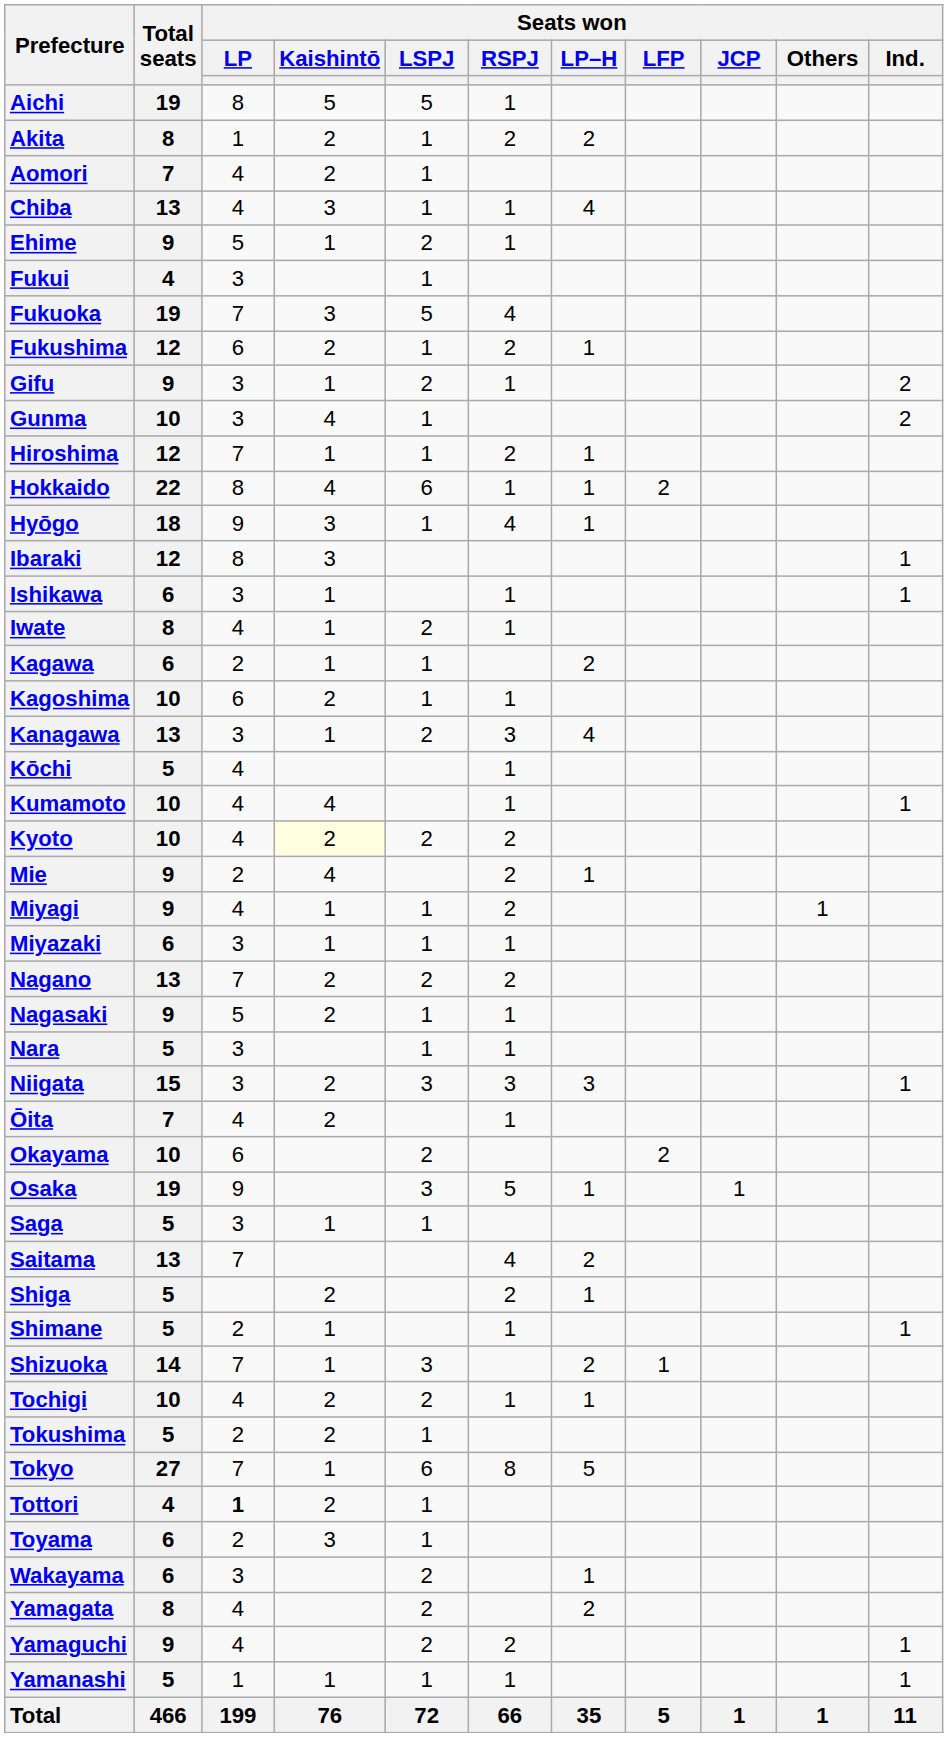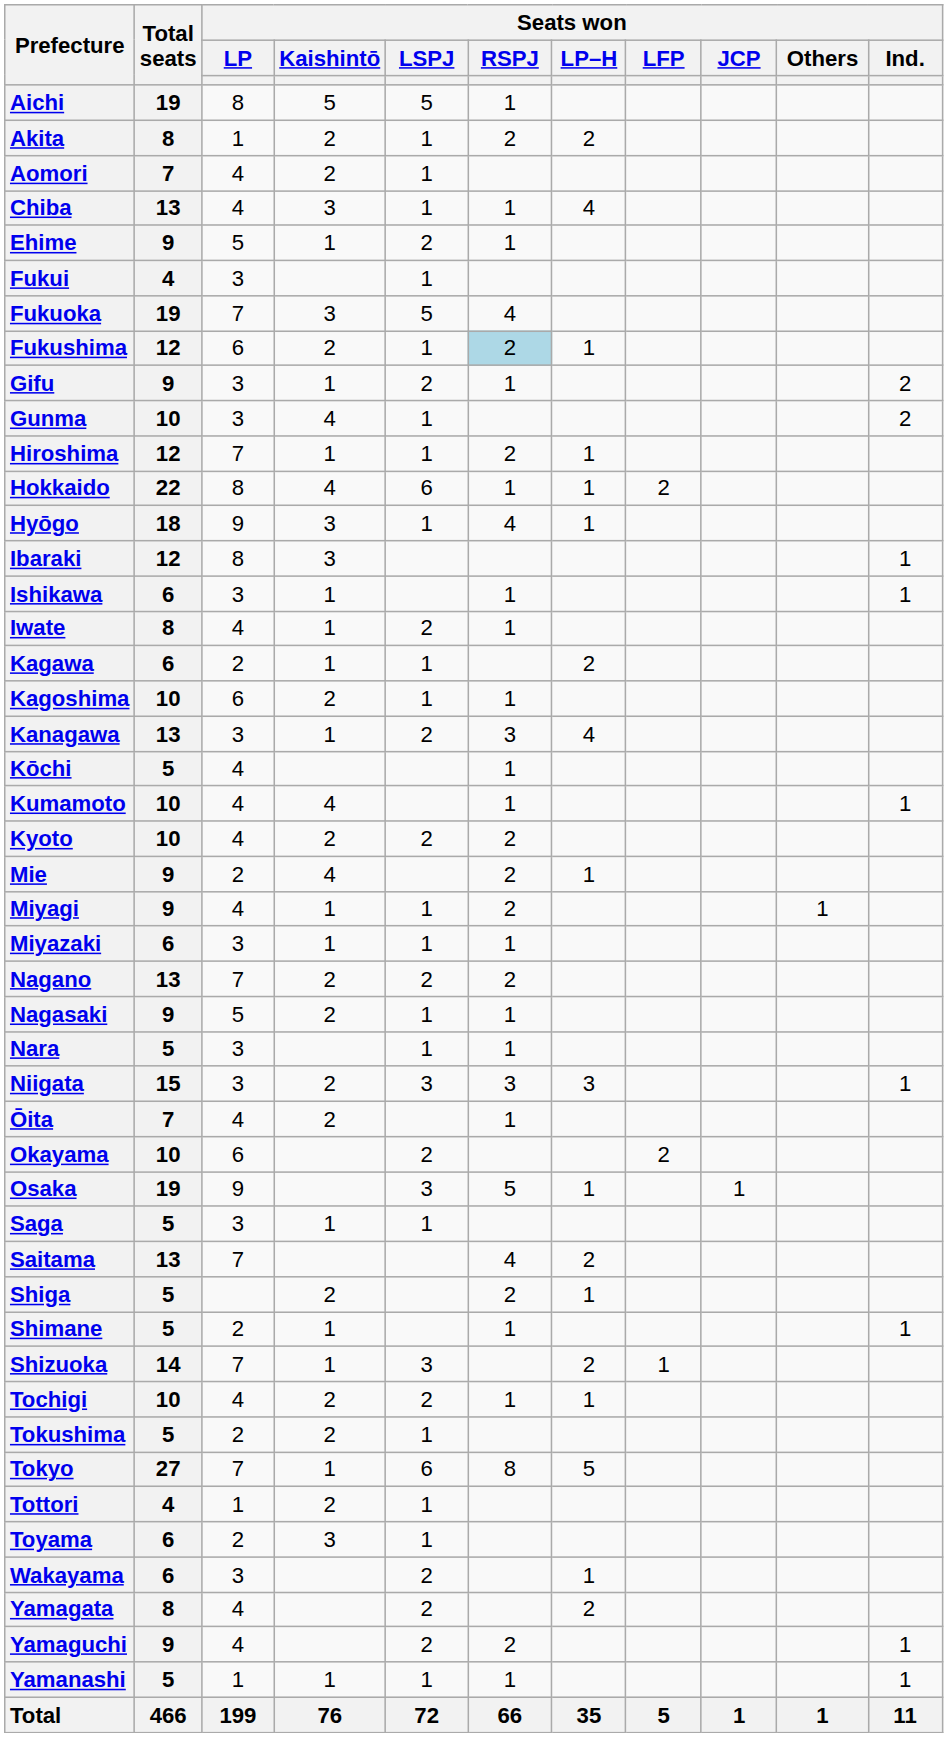(510, 348) no background -> (510, 348) lightblue background
(330, 839) lightyellow background -> (330, 839) no background
(238, 1505) bold -> (238, 1505) normal
